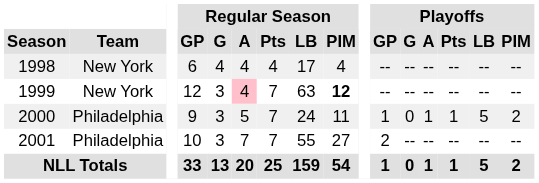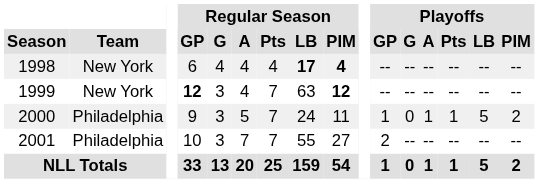(306, 66) normal -> (306, 66) bold
(341, 66) normal -> (341, 66) bold
(192, 91) normal -> (192, 91) bold
(245, 91) pink background -> (245, 91) no background
